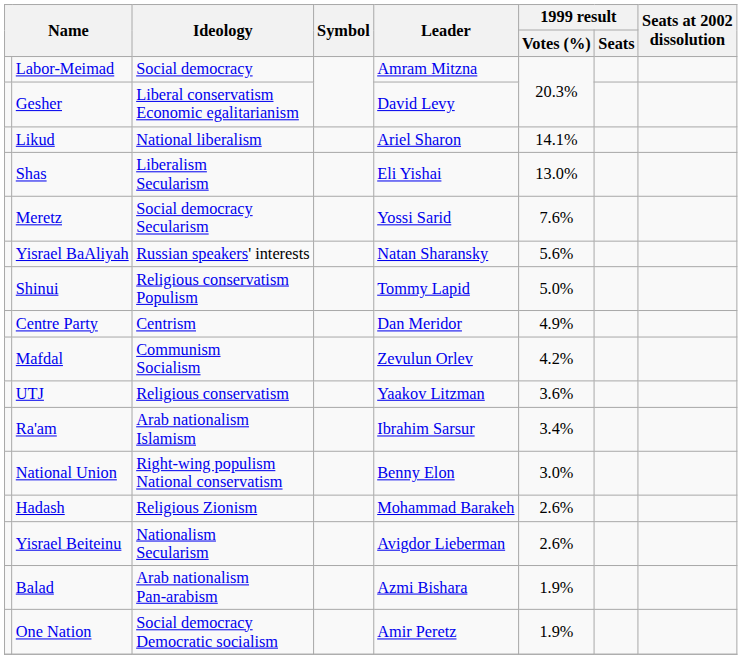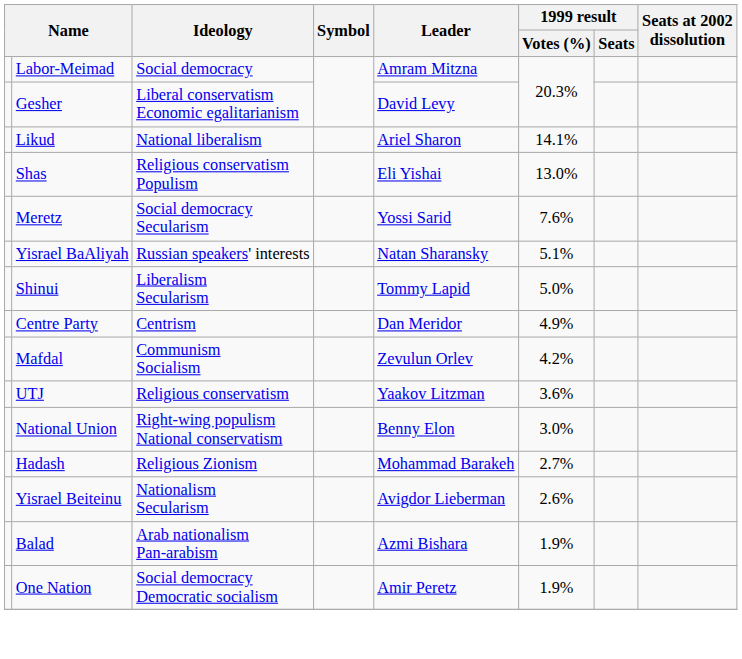(172, 174) Liberalism Secularism -> (213, 174) Religious conservatism Populism
(556, 253) 5.6% -> (556, 253) 5.1%
(213, 288) Religious conservatism Populism -> (172, 288) Liberalism Secularism
- row: (36, 429)
(556, 508) 2.6% -> (556, 464) 2.7%
